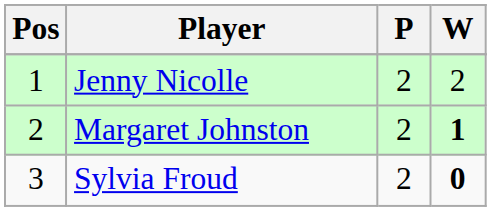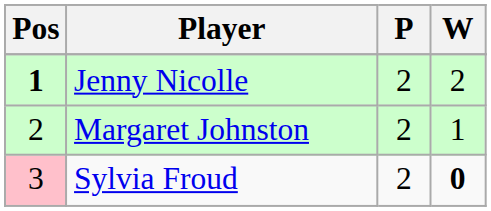(36, 79) normal -> (36, 79) bold
(458, 129) bold -> (458, 129) normal
(36, 179) no background -> (36, 179) pink background
